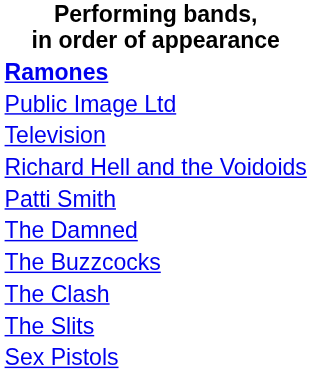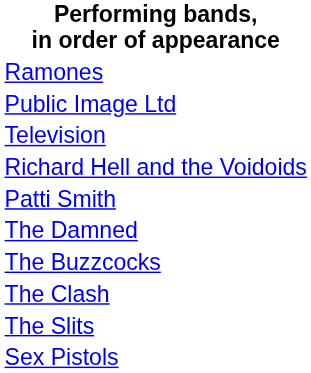(56, 72) bold -> (54, 72) normal
